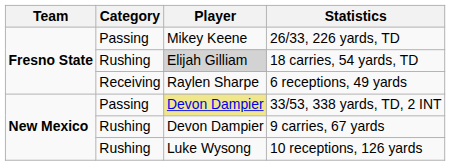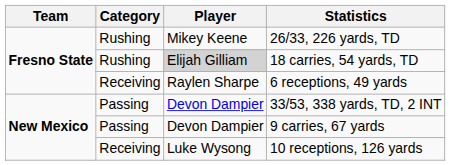(124, 38) Passing -> (125, 38) Rushing
(215, 104) khaki background -> (215, 104) no background
(125, 126) Rushing -> (124, 126) Passing
(125, 148) Rushing -> (130, 148) Receiving
